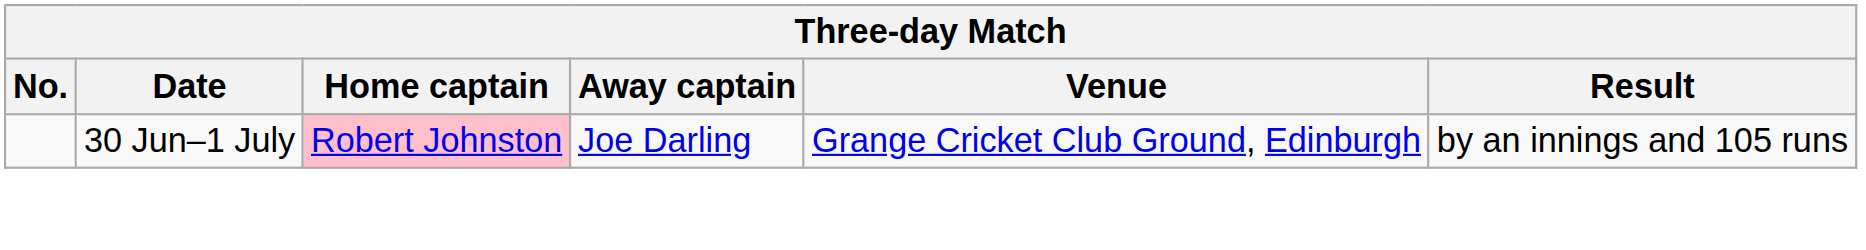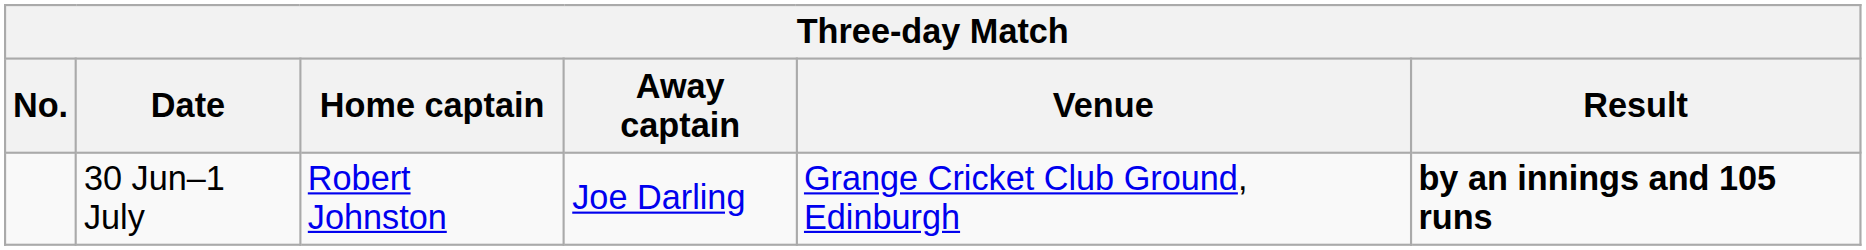(437, 140) pink background -> (377, 198) no background
(1642, 140) normal -> (1597, 198) bold
